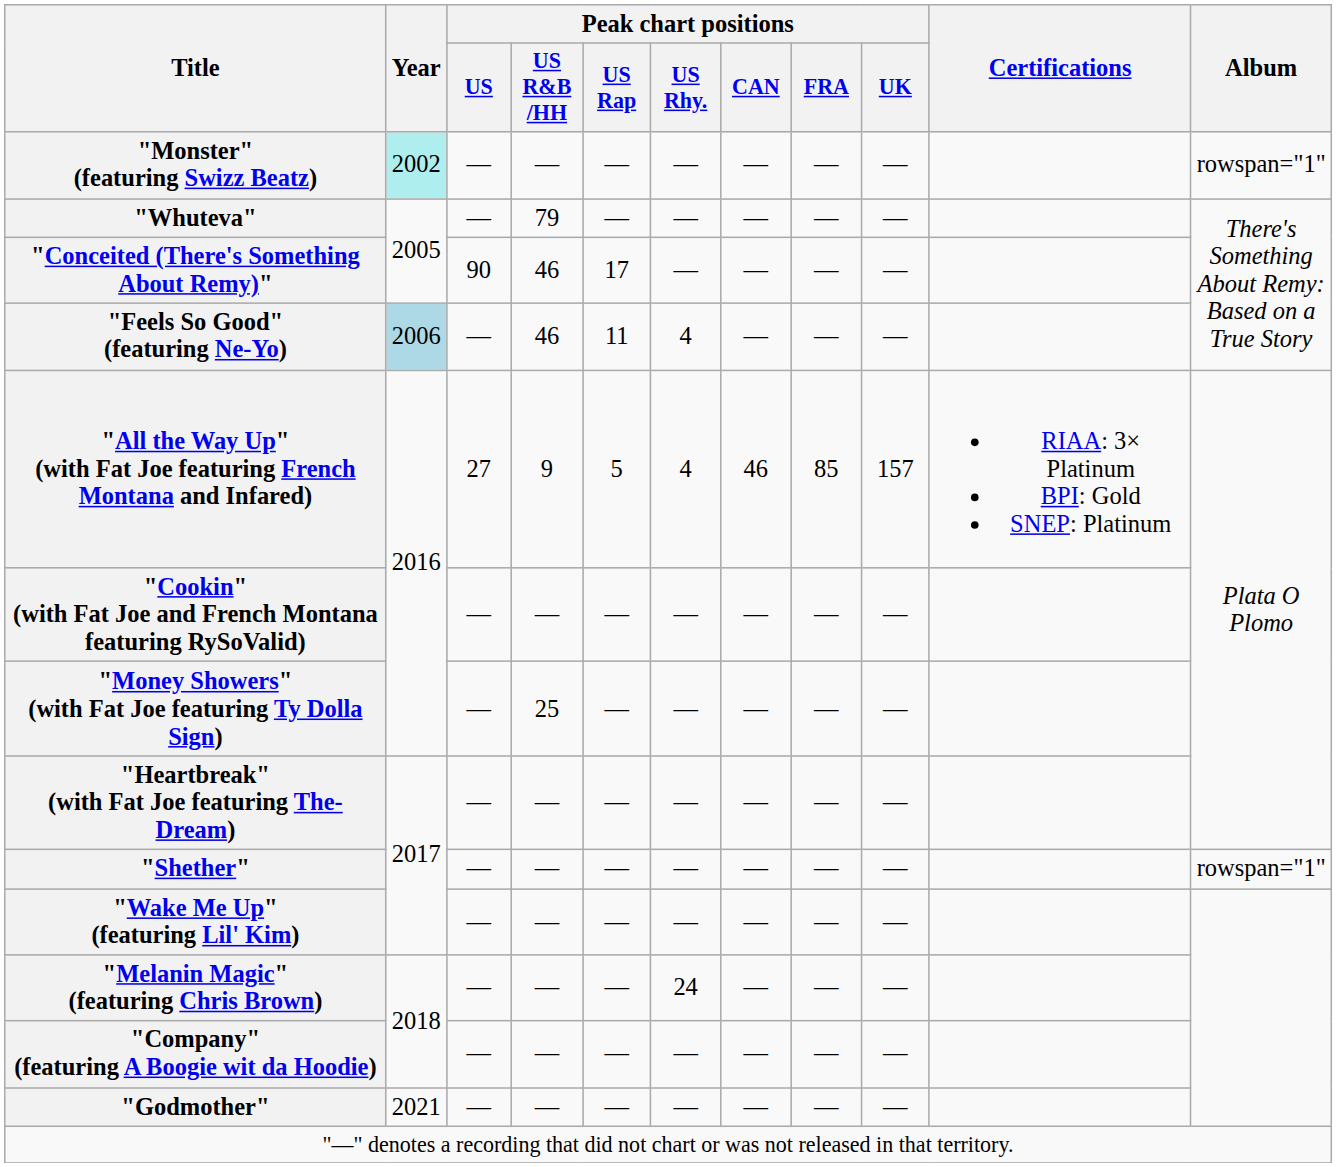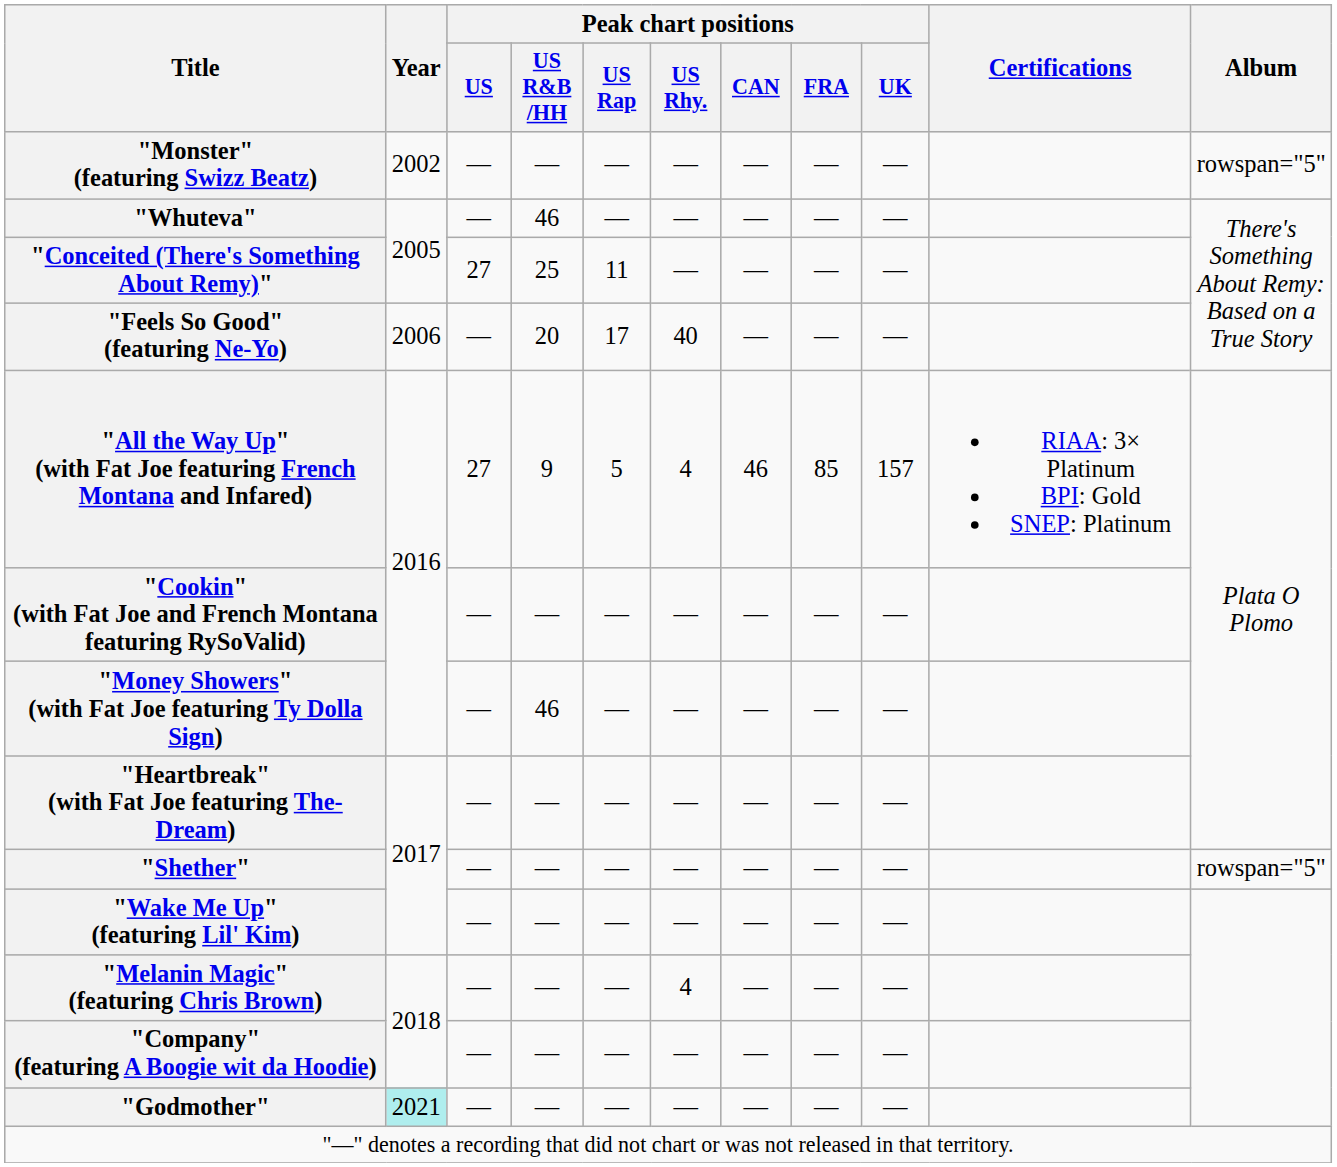(416, 164) paleturquoise background -> (416, 164) no background
(1261, 164) rowspan="1" -> (1261, 164) rowspan="5"
(547, 217) 79 -> (547, 217) 46
(479, 270) 90 -> (479, 270) 27
(547, 270) 46 -> (547, 270) 25
(617, 270) 17 -> (617, 270) 11
(416, 336) lightblue background -> (416, 336) no background
(547, 336) 46 -> (547, 336) 20
(617, 336) 11 -> (617, 336) 17
(686, 336) 4 -> (686, 336) 40
(547, 708) 25 -> (547, 708) 46
(1261, 868) rowspan="1" -> (1261, 868) rowspan="5"
(686, 987) 24 -> (686, 987) 4
(416, 1106) no background -> (416, 1106) paleturquoise background
